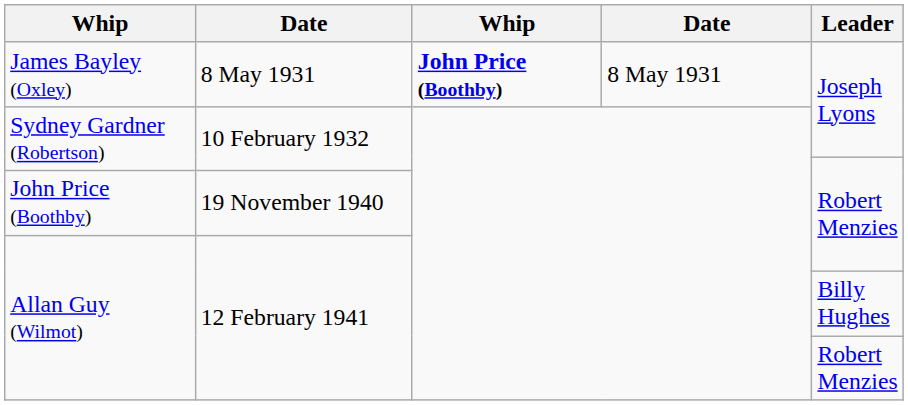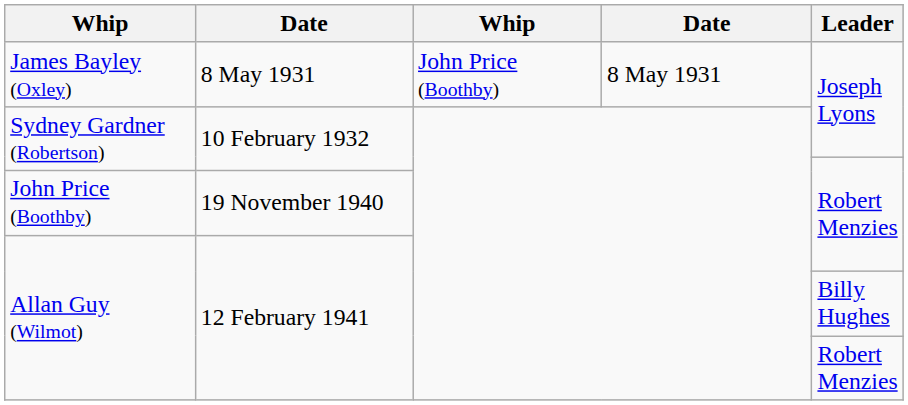(472, 74) bold -> (468, 74) normal
